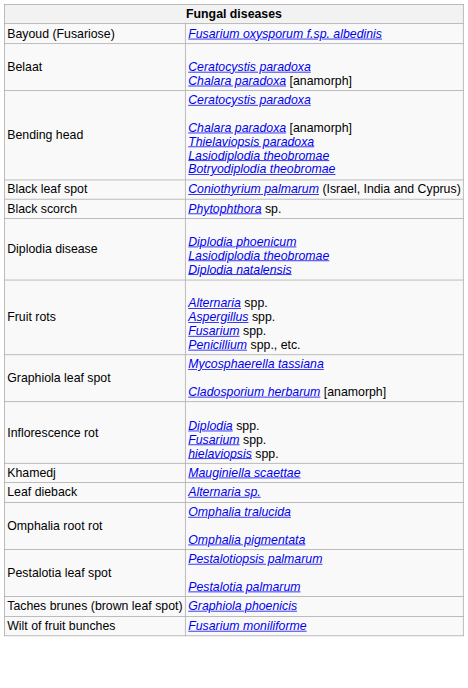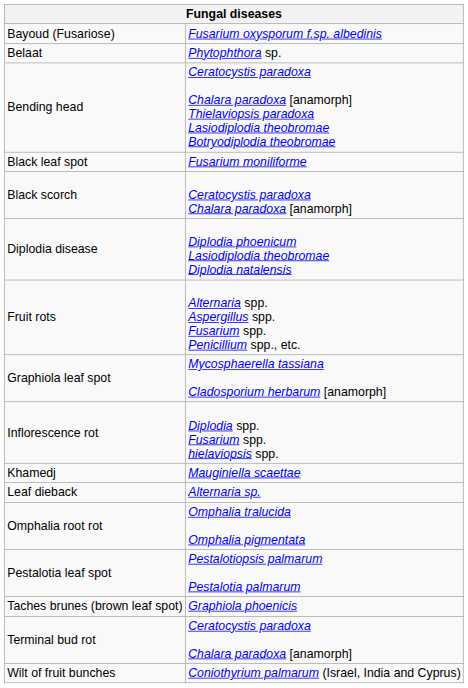(270, 74) Ceratocystis paradoxa Chalara paradoxa [anamorph] -> (235, 53) Phytophthora sp.
(324, 189) Coniothyrium palmarum (Israel, India and Cyprus) -> (247, 161) Fusarium moniliforme
(235, 208) Phytophthora sp. -> (270, 202) Ceratocystis paradoxa Chalara paradoxa [anamorph]
+ row: (51, 639)
(247, 626) Fusarium moniliforme -> (324, 673) Coniothyrium palmarum (Israel, India and Cyprus)
